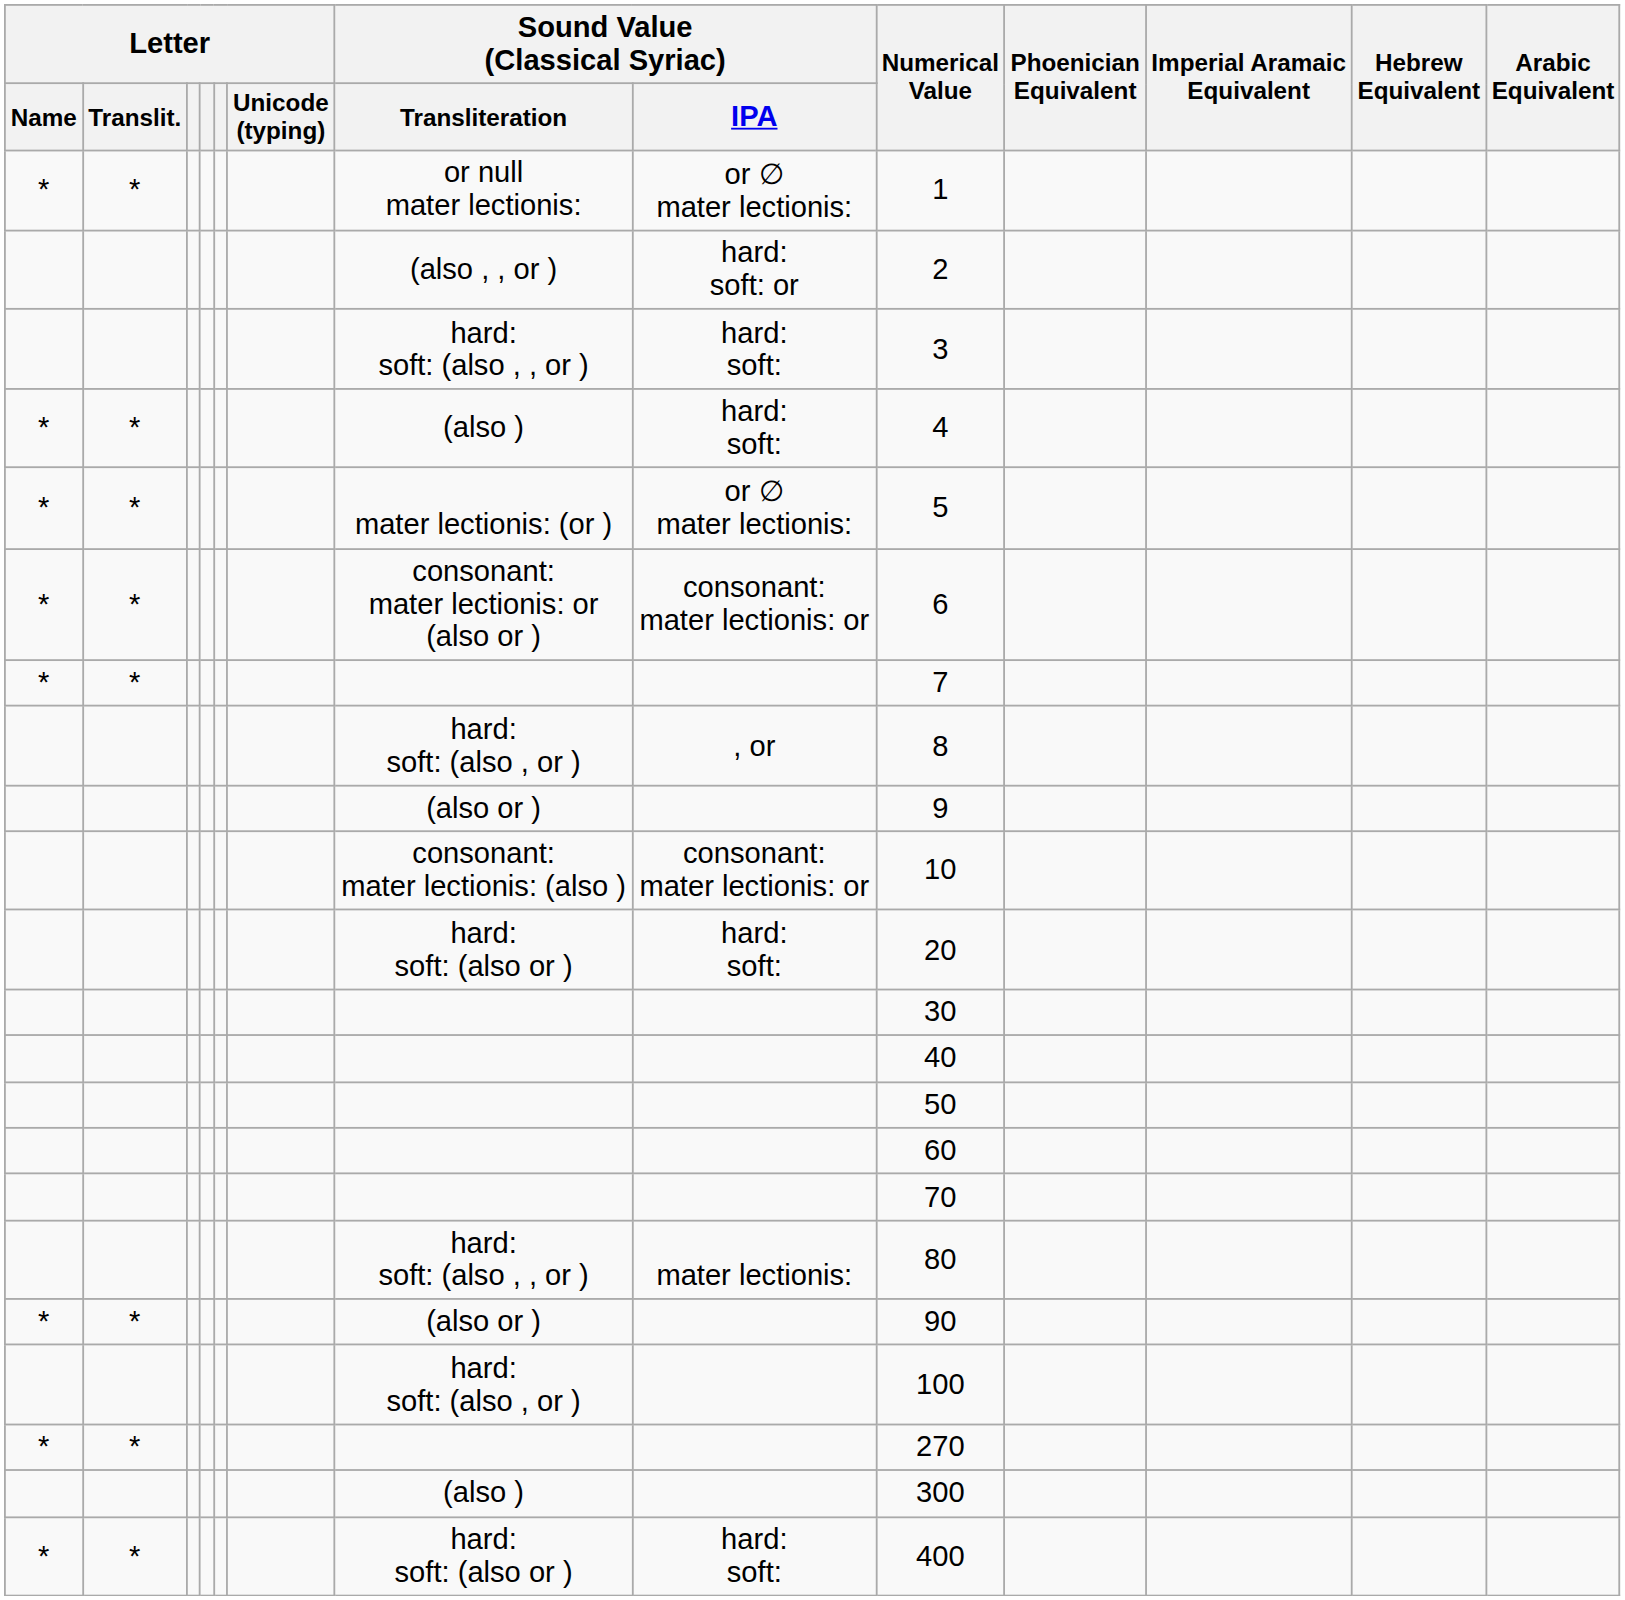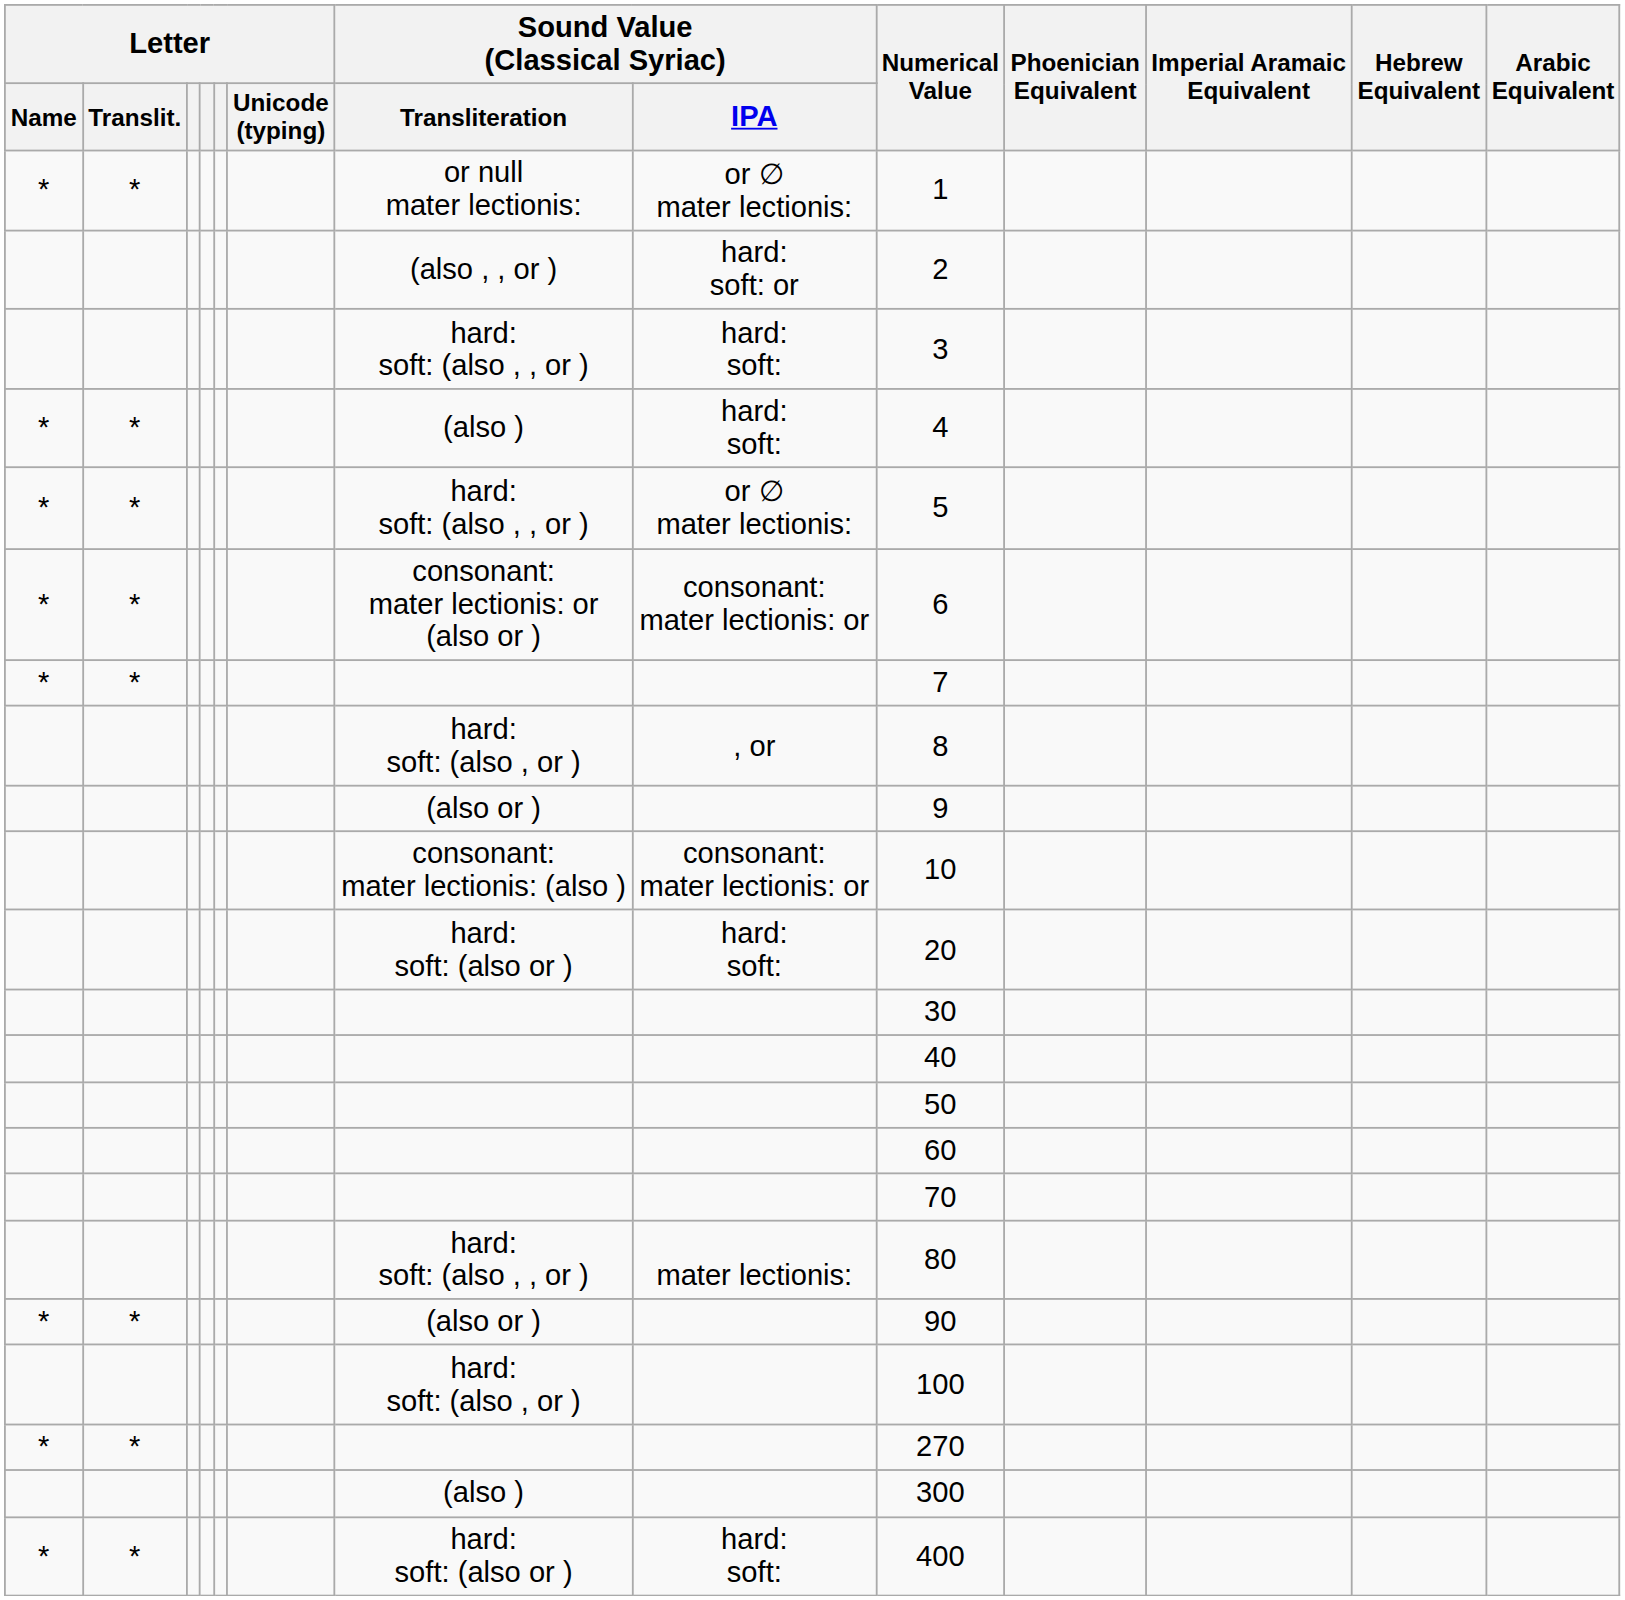(484, 523) mater lectionis: (or ) -> (484, 507) hard: soft: (also , , or )
